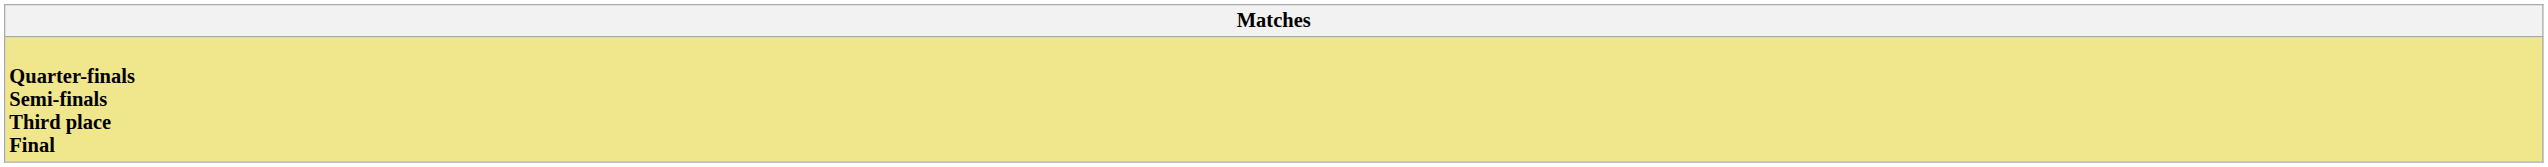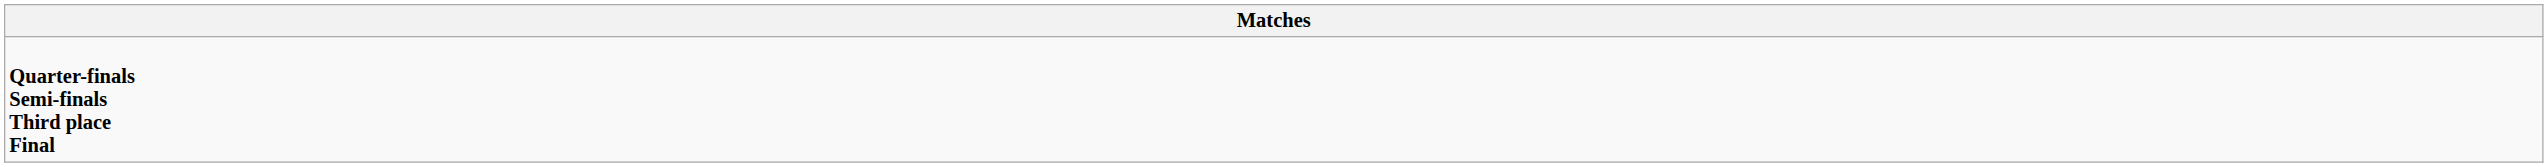(72, 110) khaki background -> (72, 110) no background
